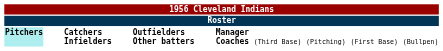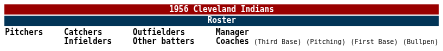(24, 32) paleturquoise background -> (24, 32) no background
